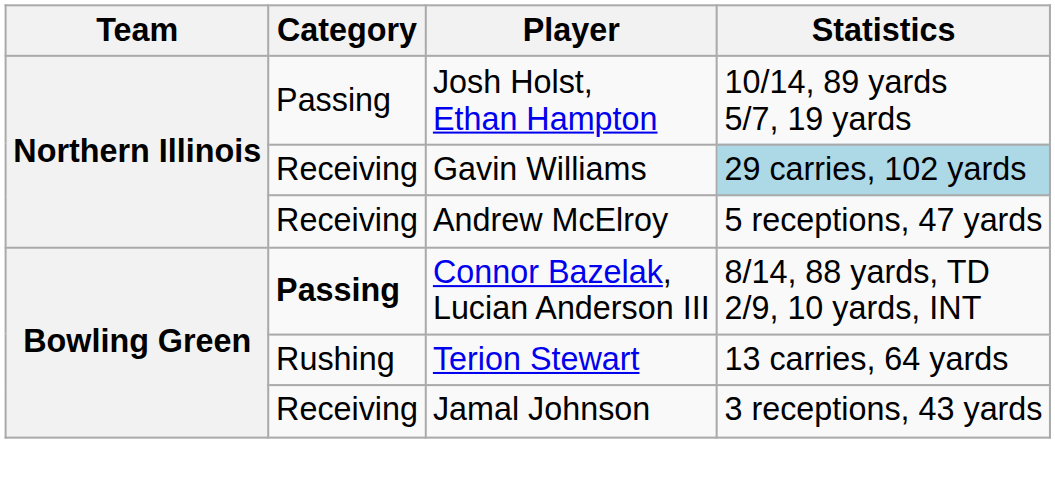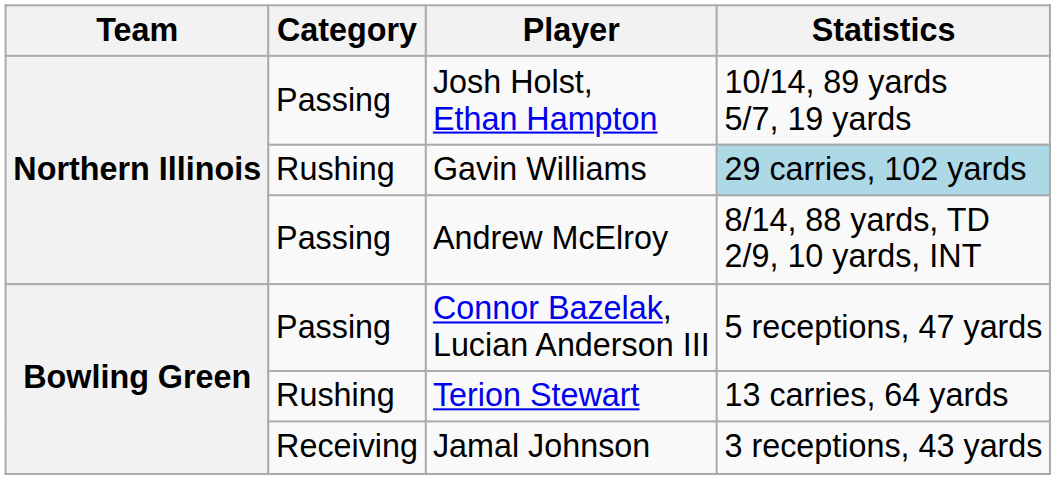(347, 169) Receiving -> (335, 169) Rushing
(347, 220) Receiving -> (334, 238) Passing
(884, 220) 5 receptions, 47 yards -> (857, 238) 8/14, 88 yards, TD 2/9, 10 yards, INT
(338, 290) bold -> (334, 326) normal
(857, 290) 8/14, 88 yards, TD 2/9, 10 yards, INT -> (884, 326) 5 receptions, 47 yards
